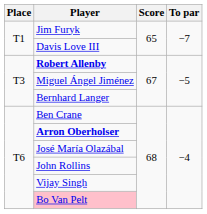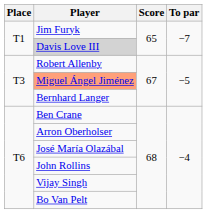(68, 47) no background -> (68, 47) lightgrey background
(71, 64) bold -> (69, 64) normal
(85, 81) no background -> (85, 81) lightsalmon background
(78, 132) bold -> (74, 132) normal
(62, 200) pink background -> (62, 200) no background
